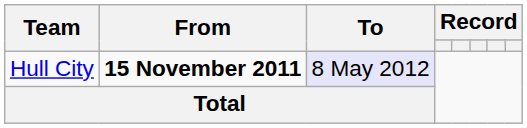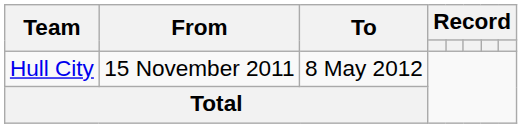(203, 68) bold -> (199, 68) normal
(371, 68) lavender background -> (364, 68) no background
